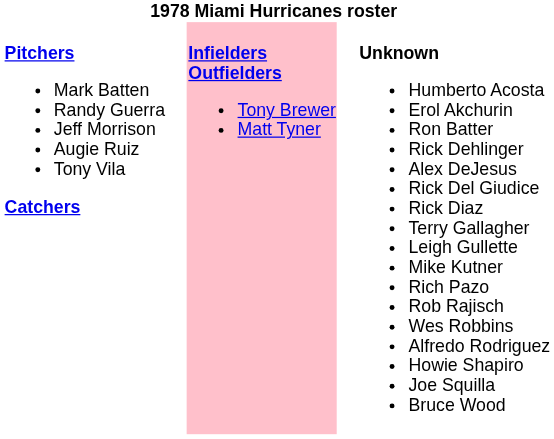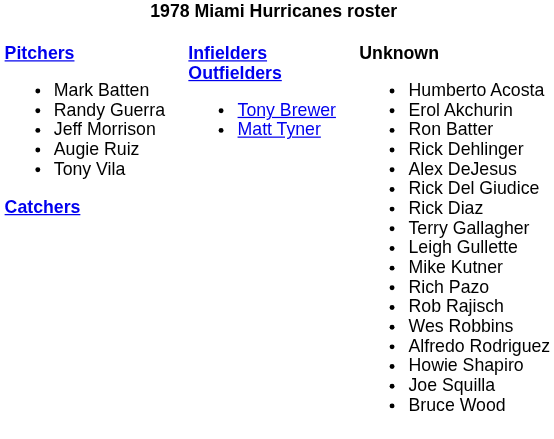(262, 91) pink background -> (262, 91) no background
